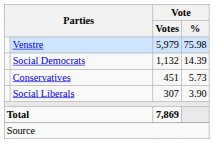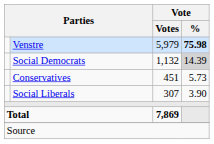(195, 45) normal -> (195, 45) bold
(195, 61) no background -> (195, 61) lightgrey background
